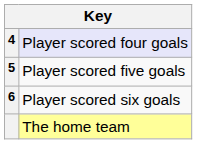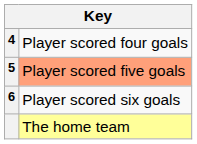(105, 43) lavender background -> (105, 43) no background
(104, 71) no background -> (104, 71) lightsalmon background
